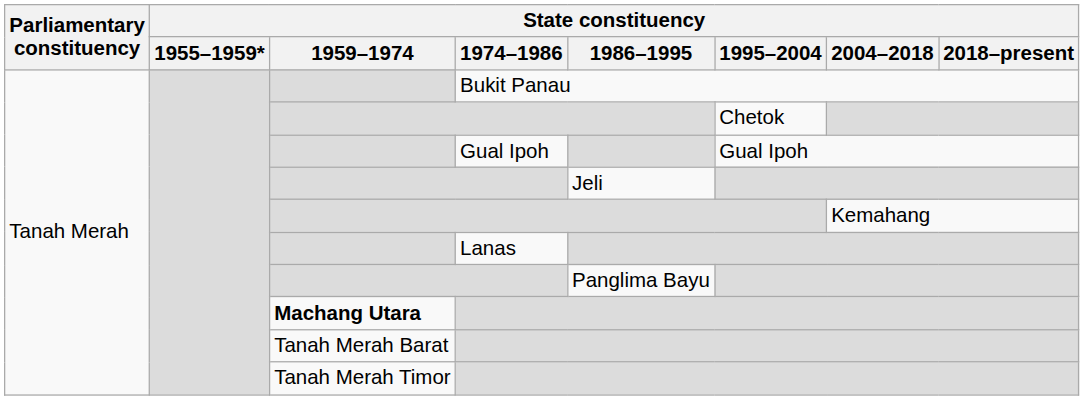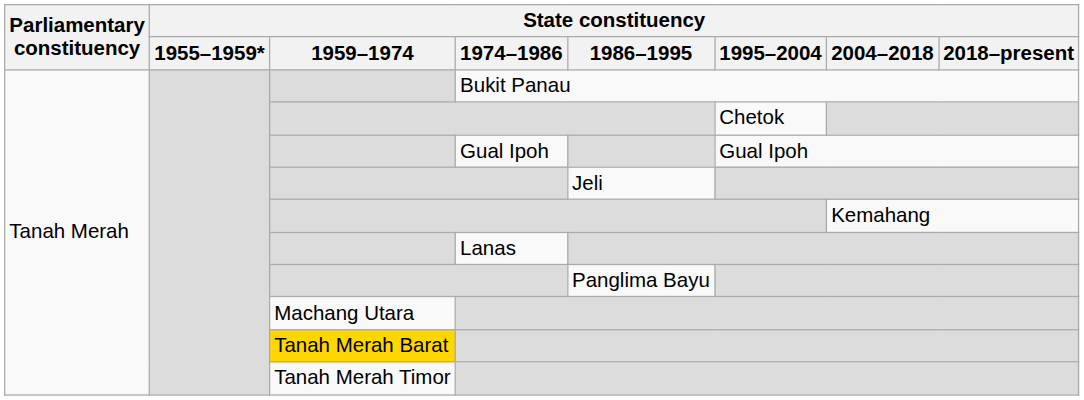(348, 313) bold -> (344, 313) normal
(361, 345) no background -> (361, 345) gold background
